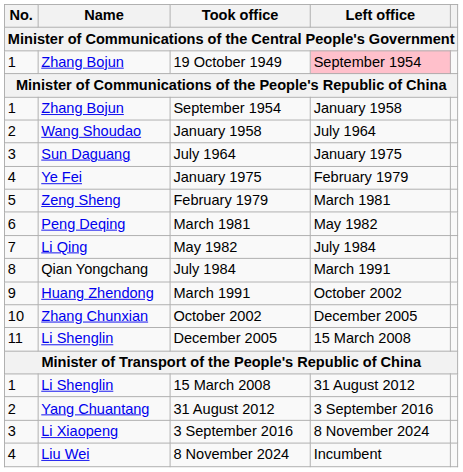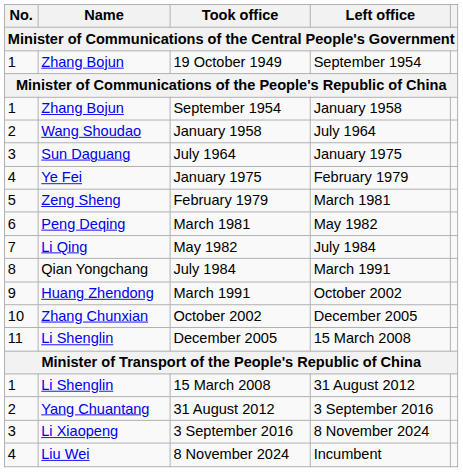(367, 62) pink background -> (367, 62) no background
